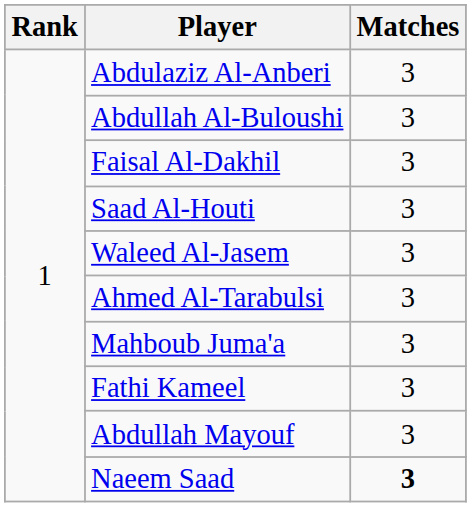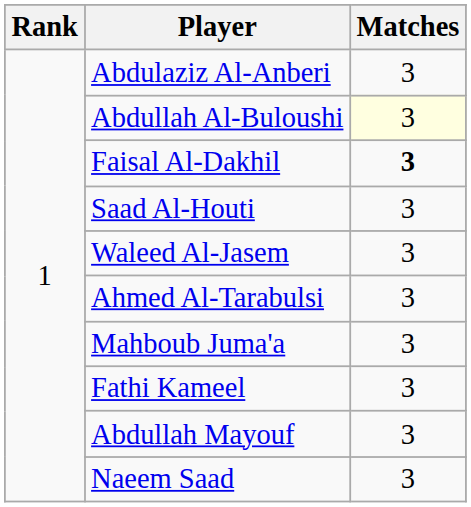(408, 117) no background -> (408, 117) lightyellow background
(408, 162) normal -> (408, 162) bold
(408, 478) bold -> (408, 478) normal
